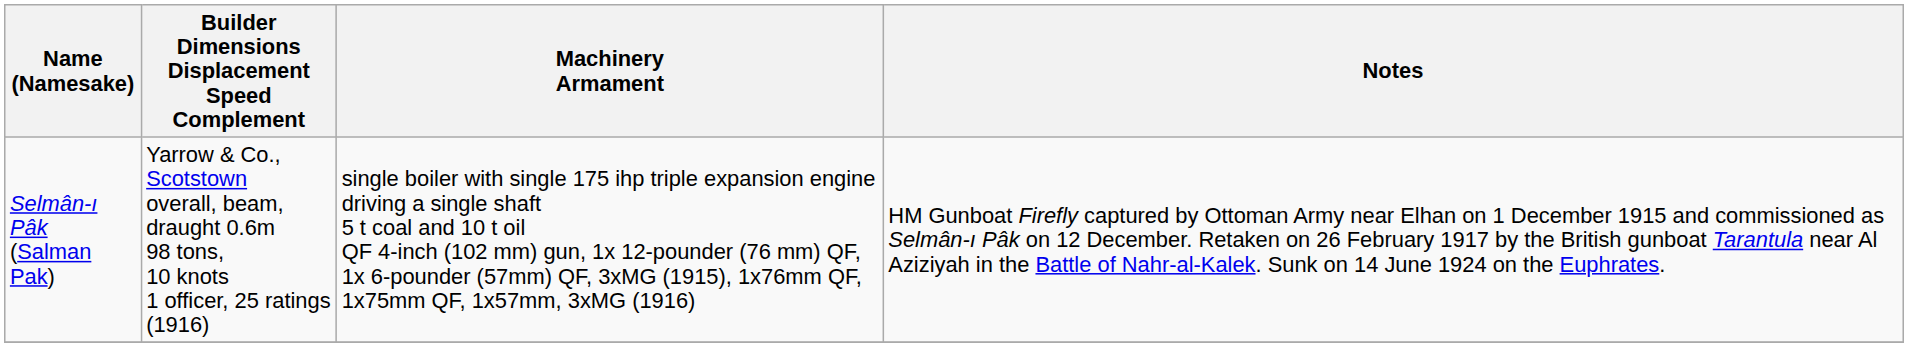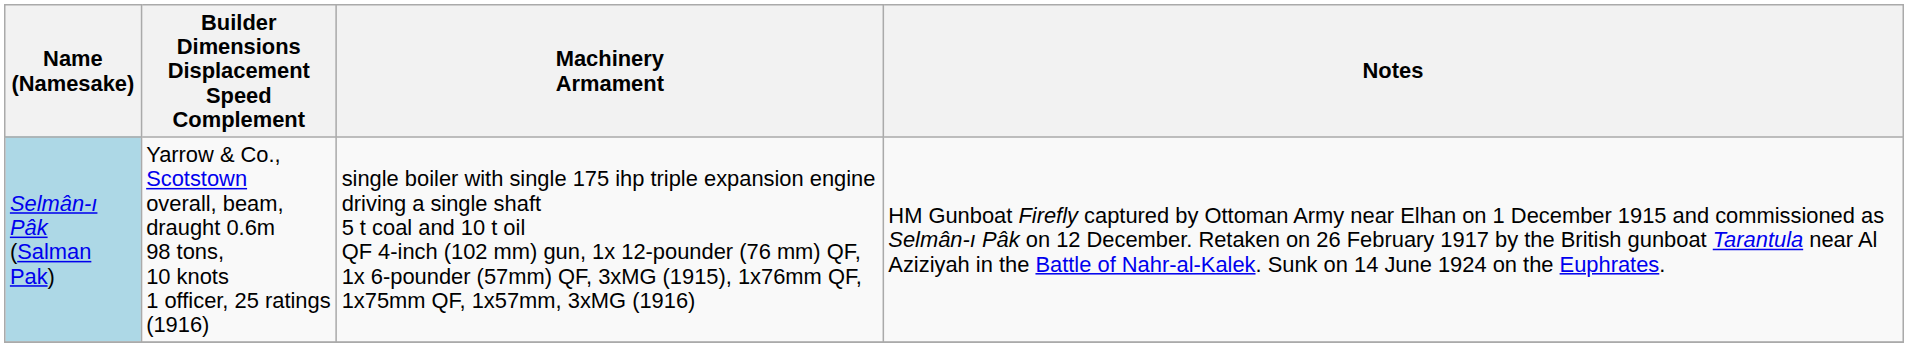(54, 239) no background -> (54, 239) lightblue background
